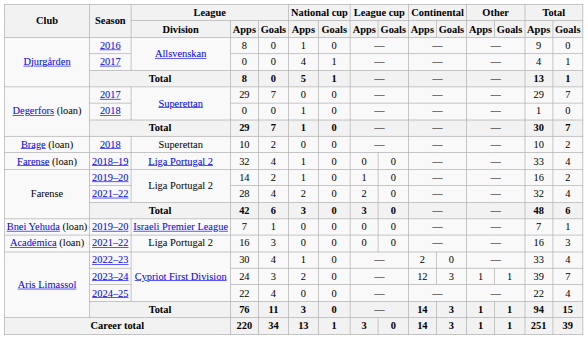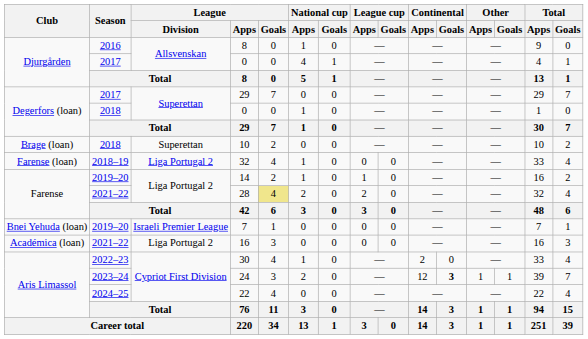(273, 194) no background -> (273, 194) khaki background
(451, 276) normal -> (451, 276) bold
